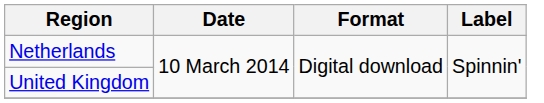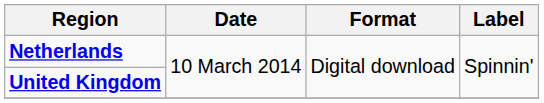(62, 51) normal -> (66, 51) bold
(79, 82) normal -> (85, 82) bold
